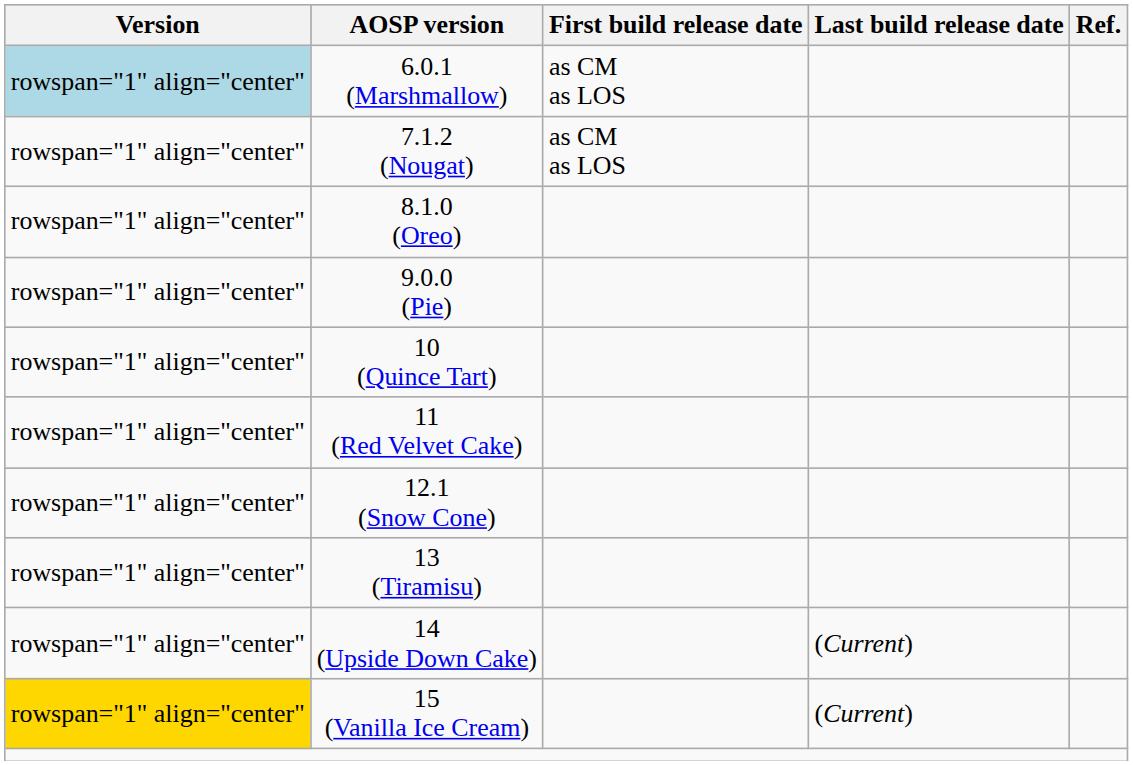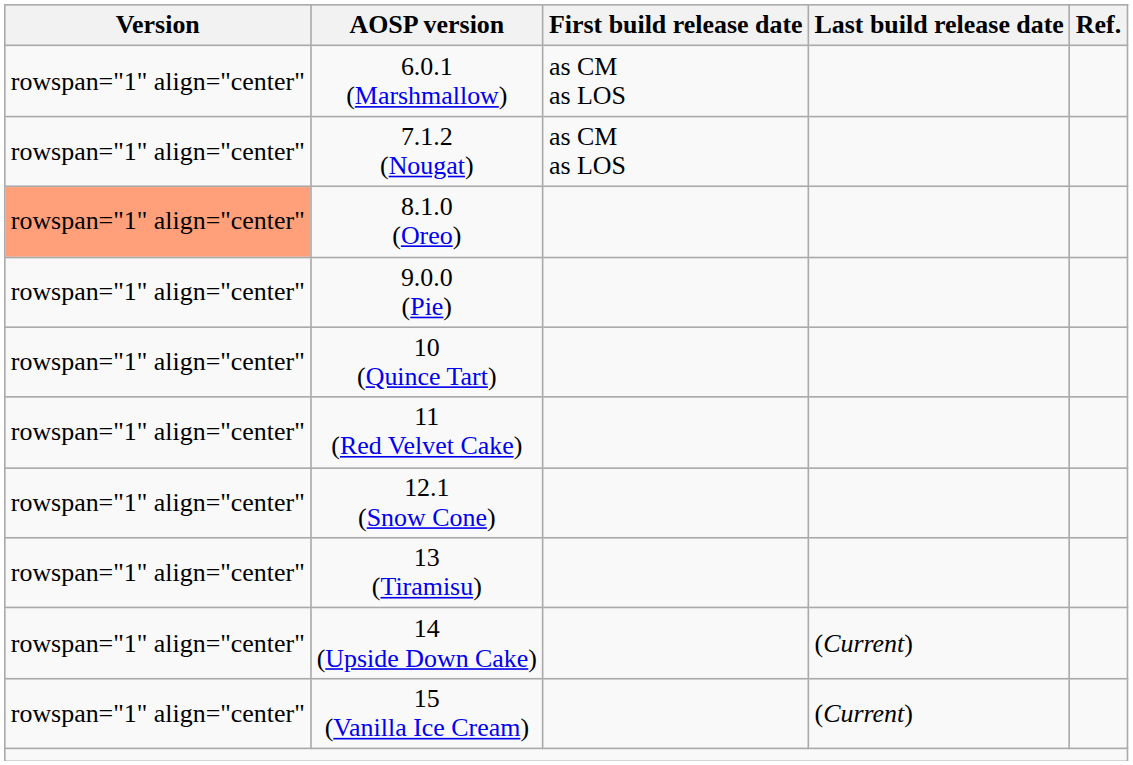(158, 80) lightblue background -> (158, 80) no background
(158, 221) no background -> (158, 221) lightsalmon background
(158, 713) gold background -> (158, 713) no background
